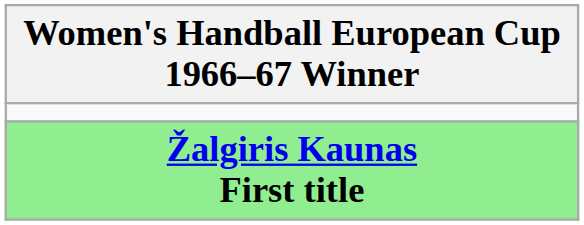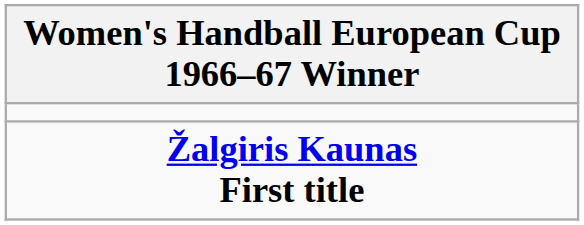(292, 169) lightgreen background -> (292, 169) no background
